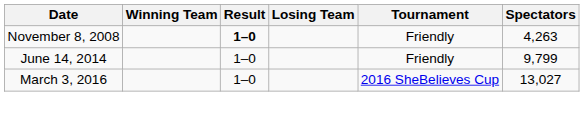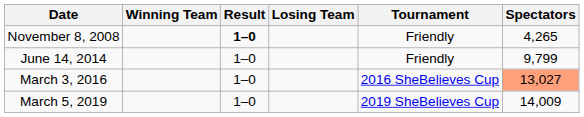(541, 36) 4,263 -> (541, 36) 4,265
(541, 79) no background -> (541, 79) lightsalmon background
+ row: (64, 101)
